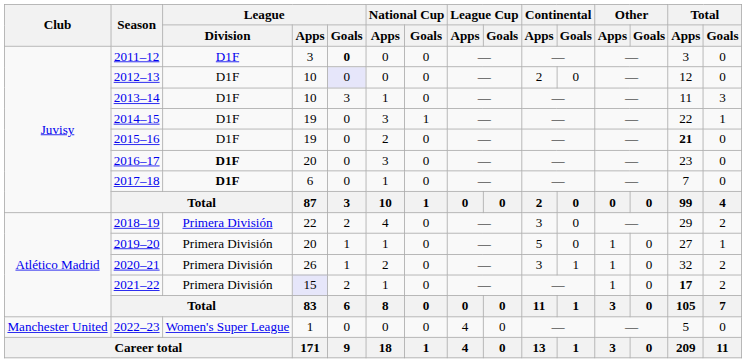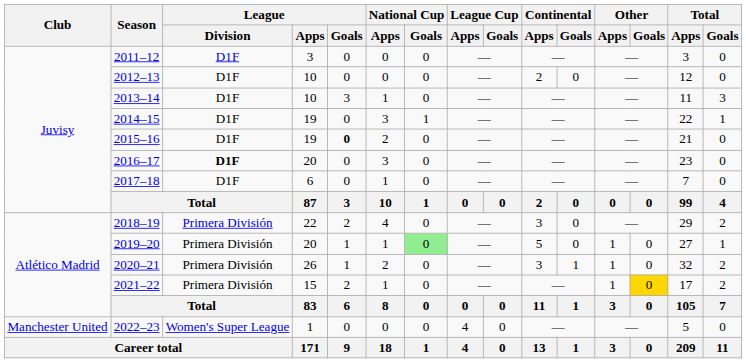(347, 56) bold -> (347, 56) normal
(347, 77) lavender background -> (347, 77) no background
(347, 139) normal -> (347, 139) bold
(686, 139) bold -> (686, 139) normal
(228, 181) bold -> (228, 181) normal
(426, 243) no background -> (426, 243) lightgreen background
(310, 285) lavender background -> (310, 285) no background
(649, 285) no background -> (649, 285) gold background
(686, 285) bold -> (686, 285) normal
